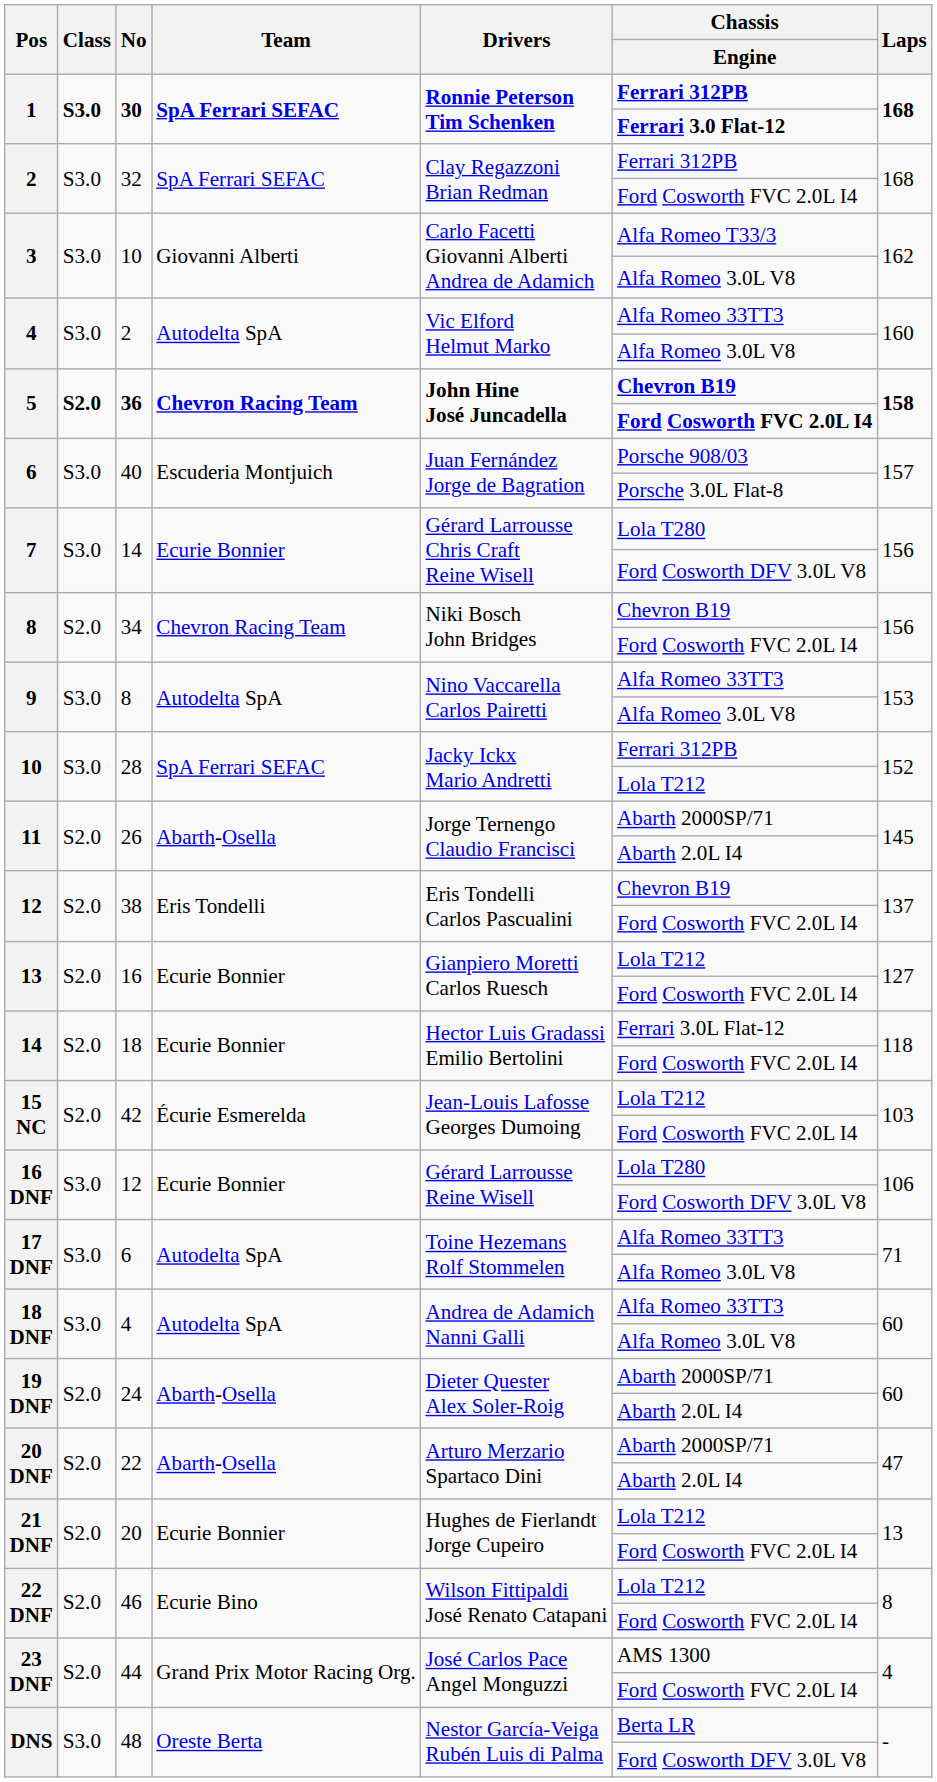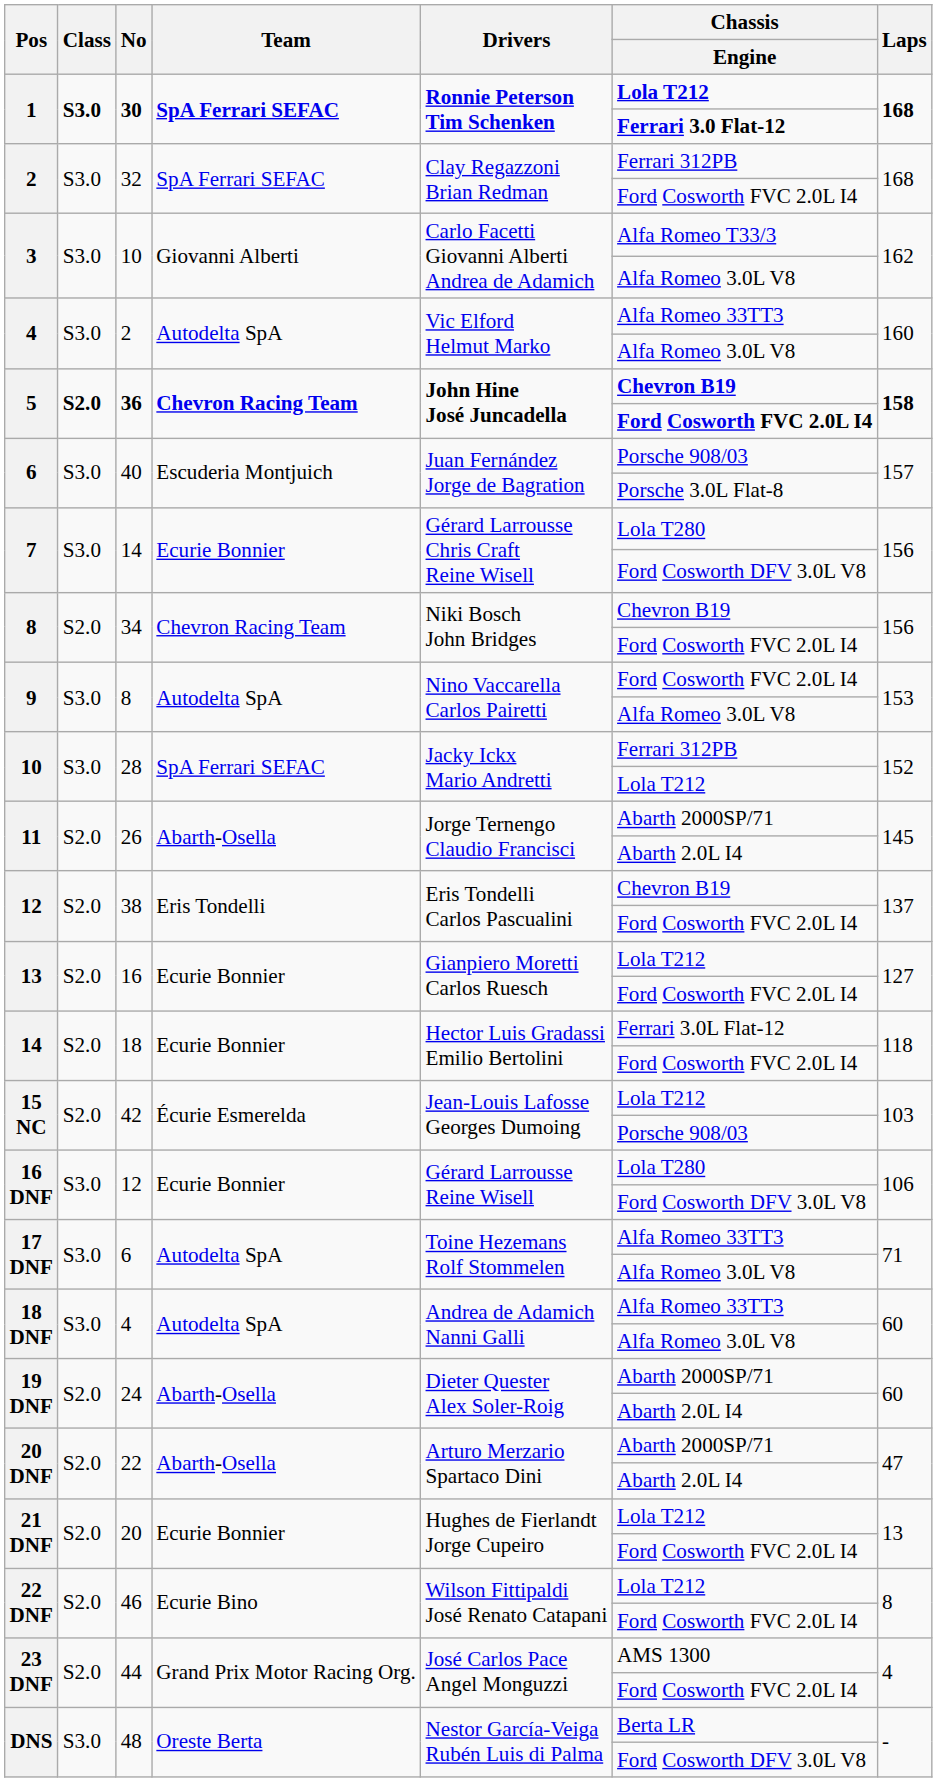(682, 91) Ferrari 312PB -> (663, 91) Lola T212
(700, 679) Alfa Romeo 33TT3 -> (737, 679) Ford Cosworth FVC 2.0L I4
(737, 1132) Ford Cosworth FVC 2.0L I4 -> (682, 1132) Porsche 908/03
